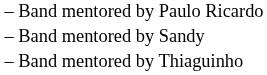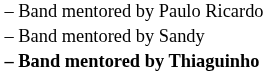(124, 61) normal -> (132, 61) bold
